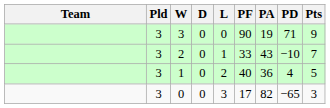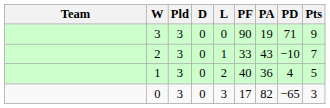columns swapped: (159, 14) <-> (181, 14)
